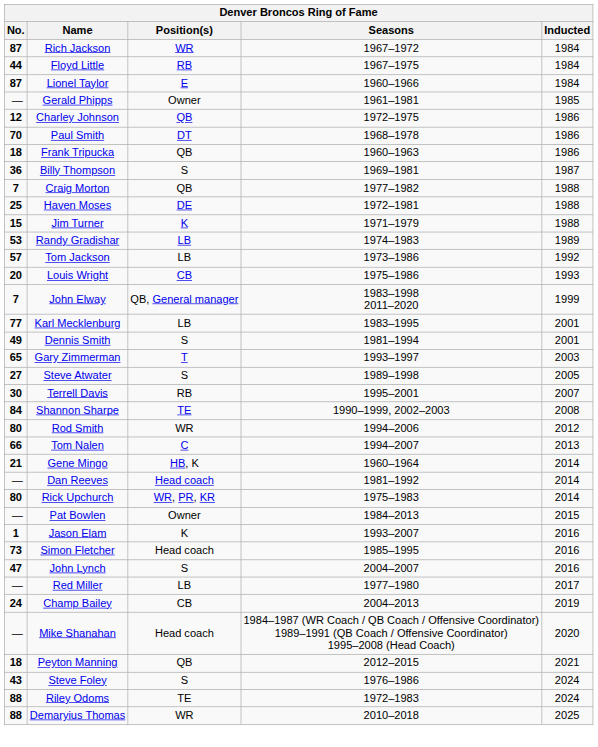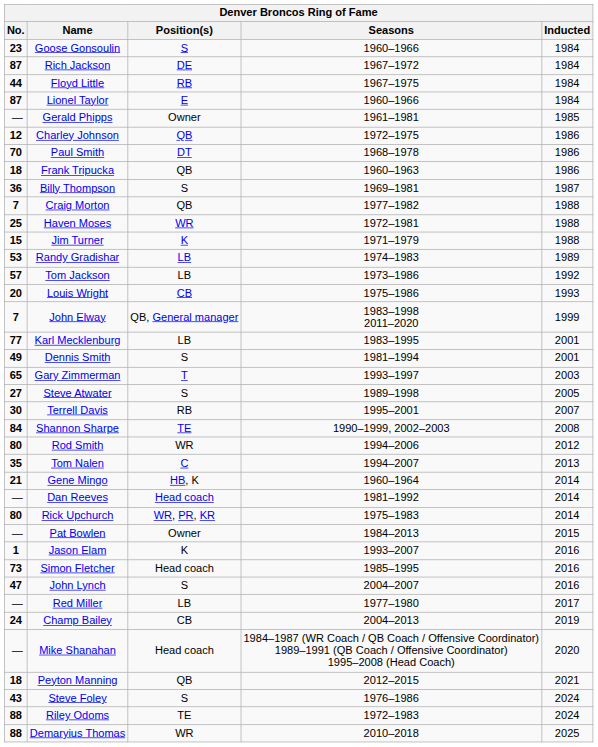+ row: (78, 48)
(184, 48) WR -> (184, 65) DE
(184, 205) DE -> (184, 223) WR
(16, 445) 66 -> (16, 463) 35
